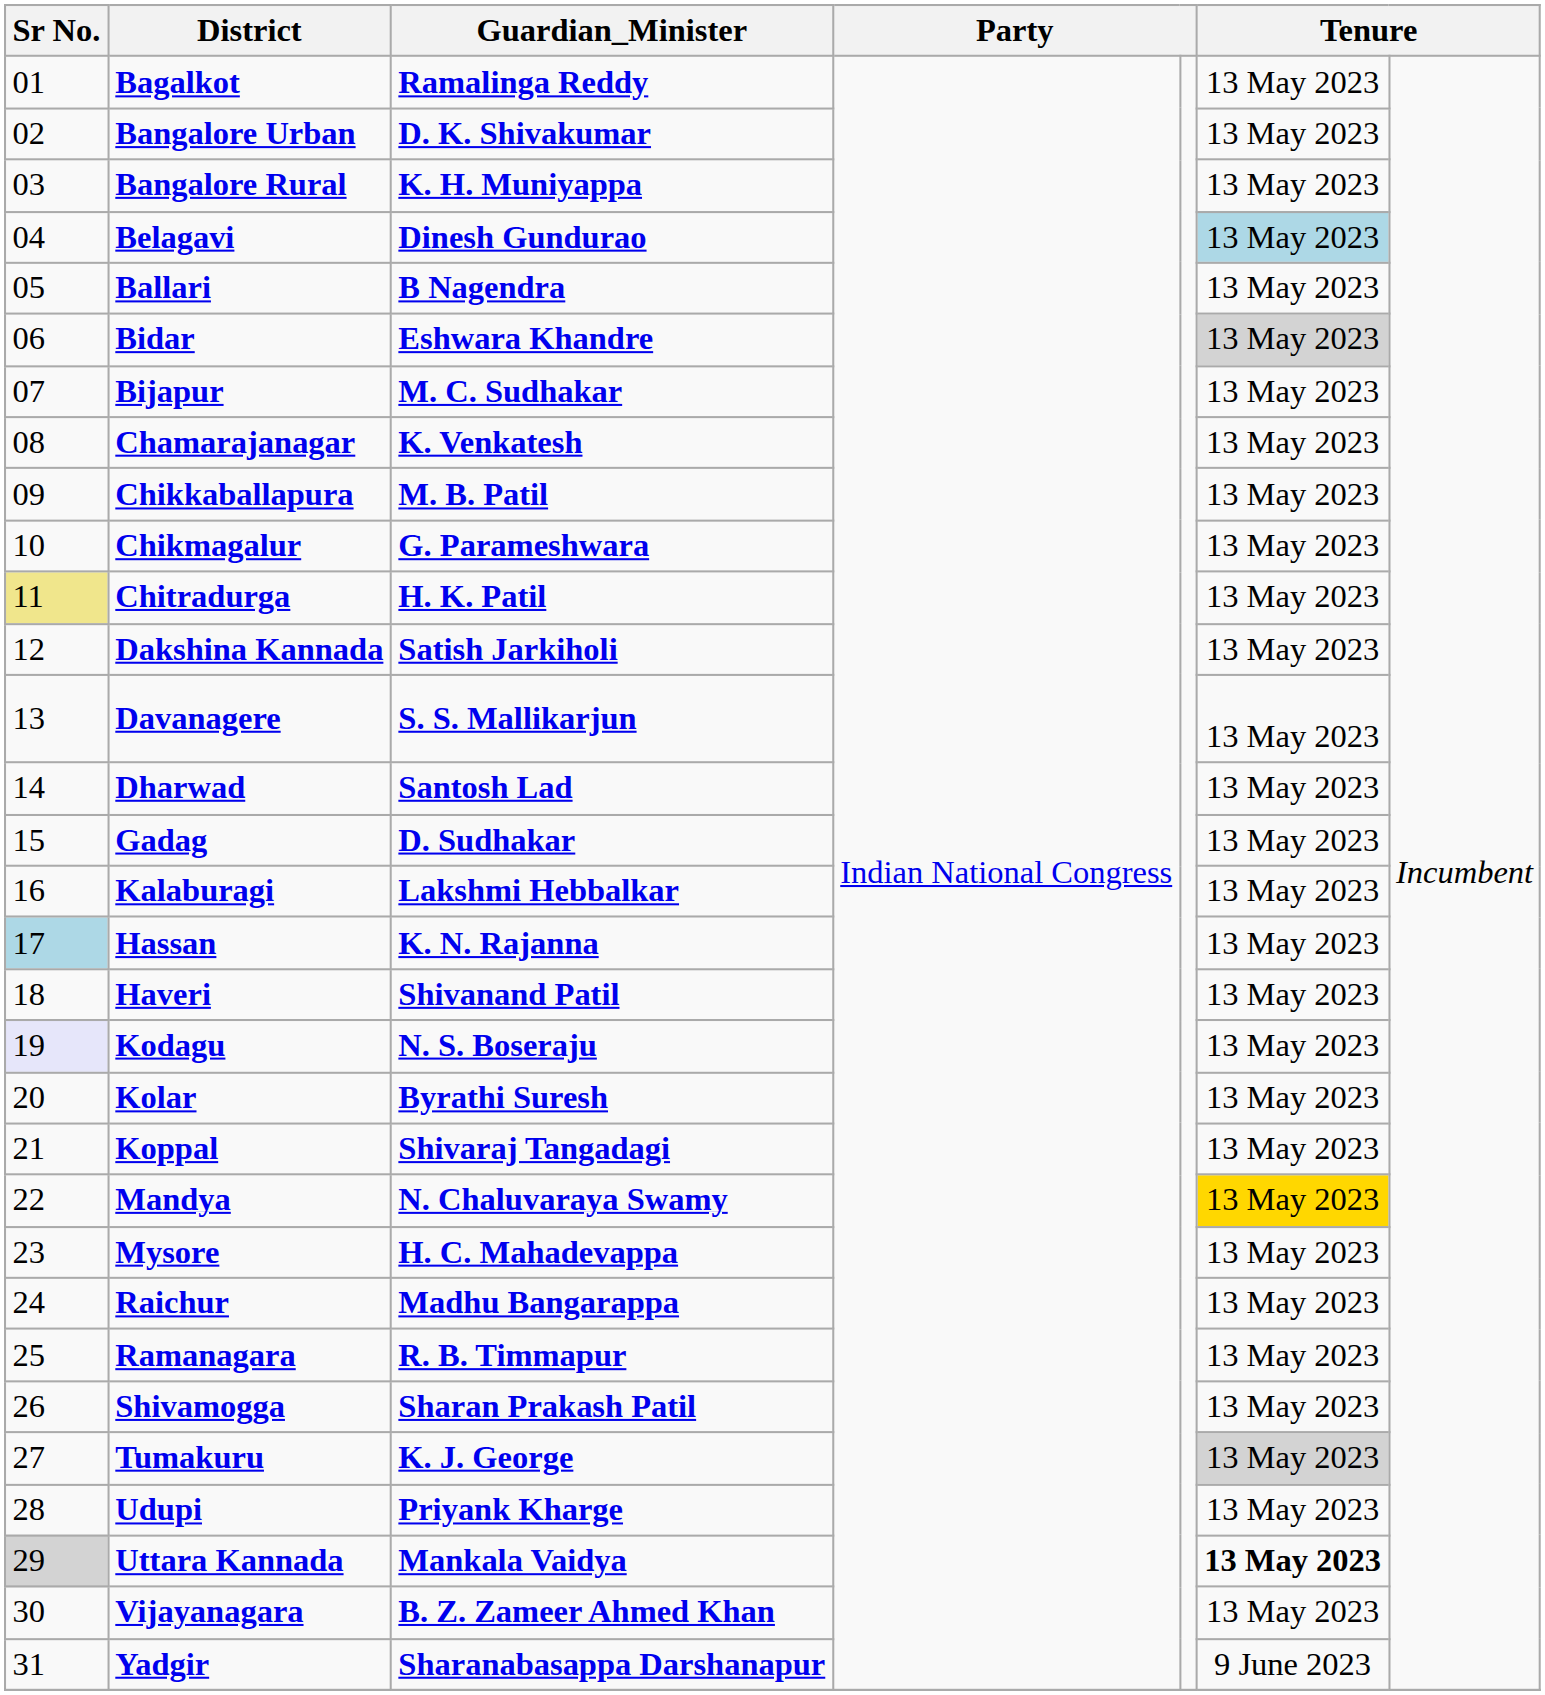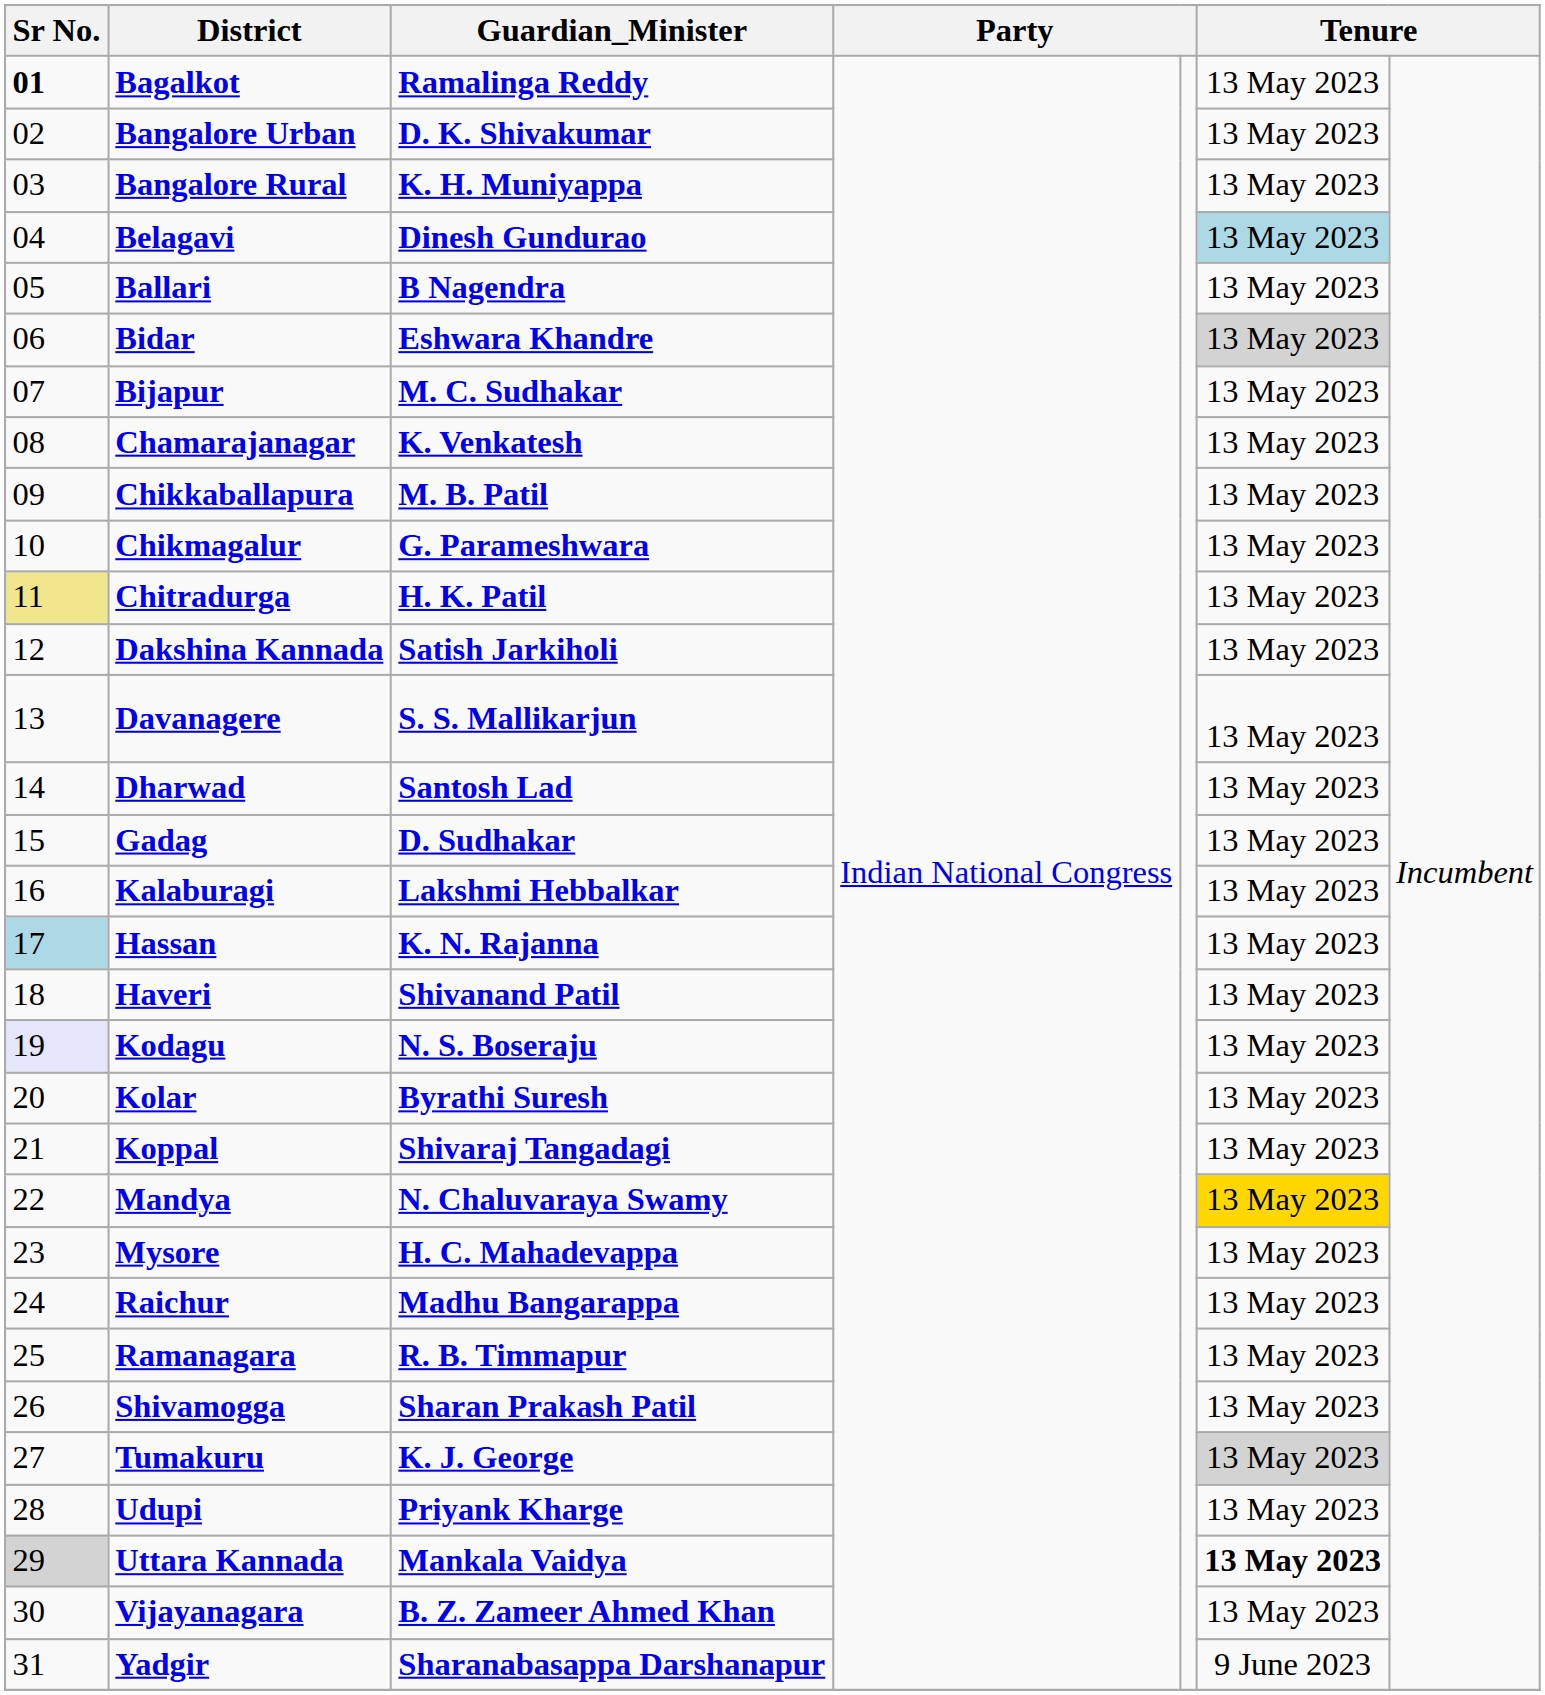(29, 81) normal -> (29, 81) bold
